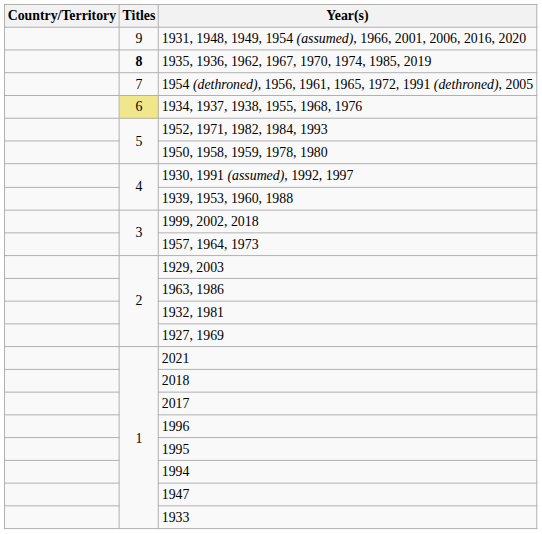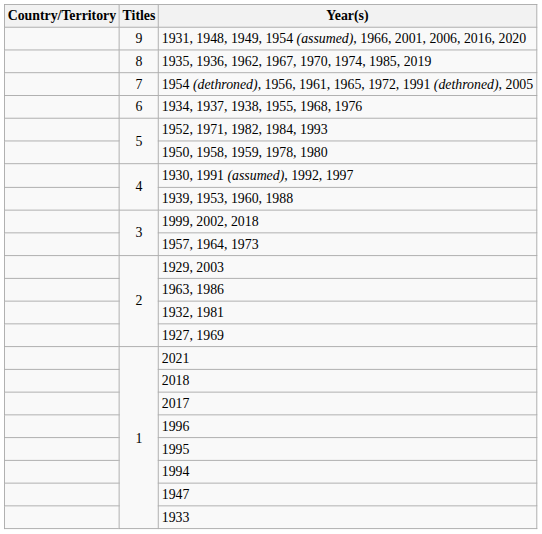(139, 61) bold -> (139, 61) normal
(139, 107) khaki background -> (139, 107) no background
